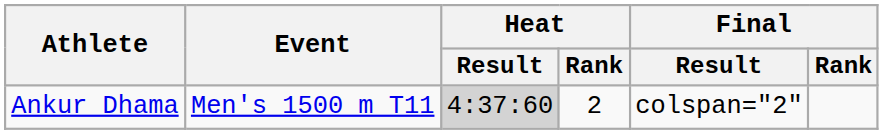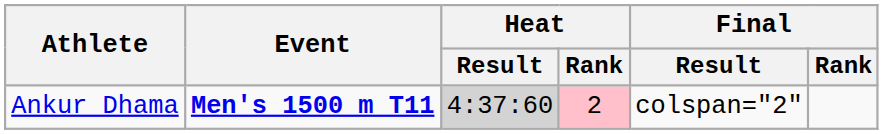(313, 107) normal -> (313, 107) bold
(594, 107) no background -> (594, 107) pink background
